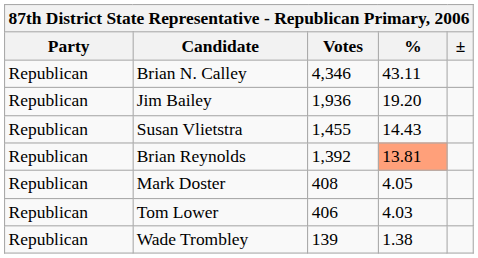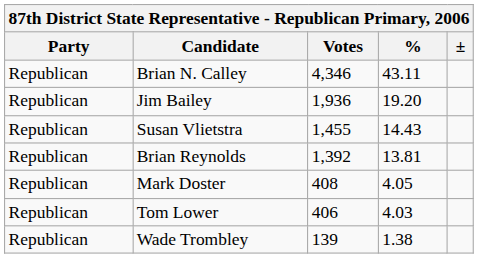(402, 156) lightsalmon background -> (402, 156) no background
